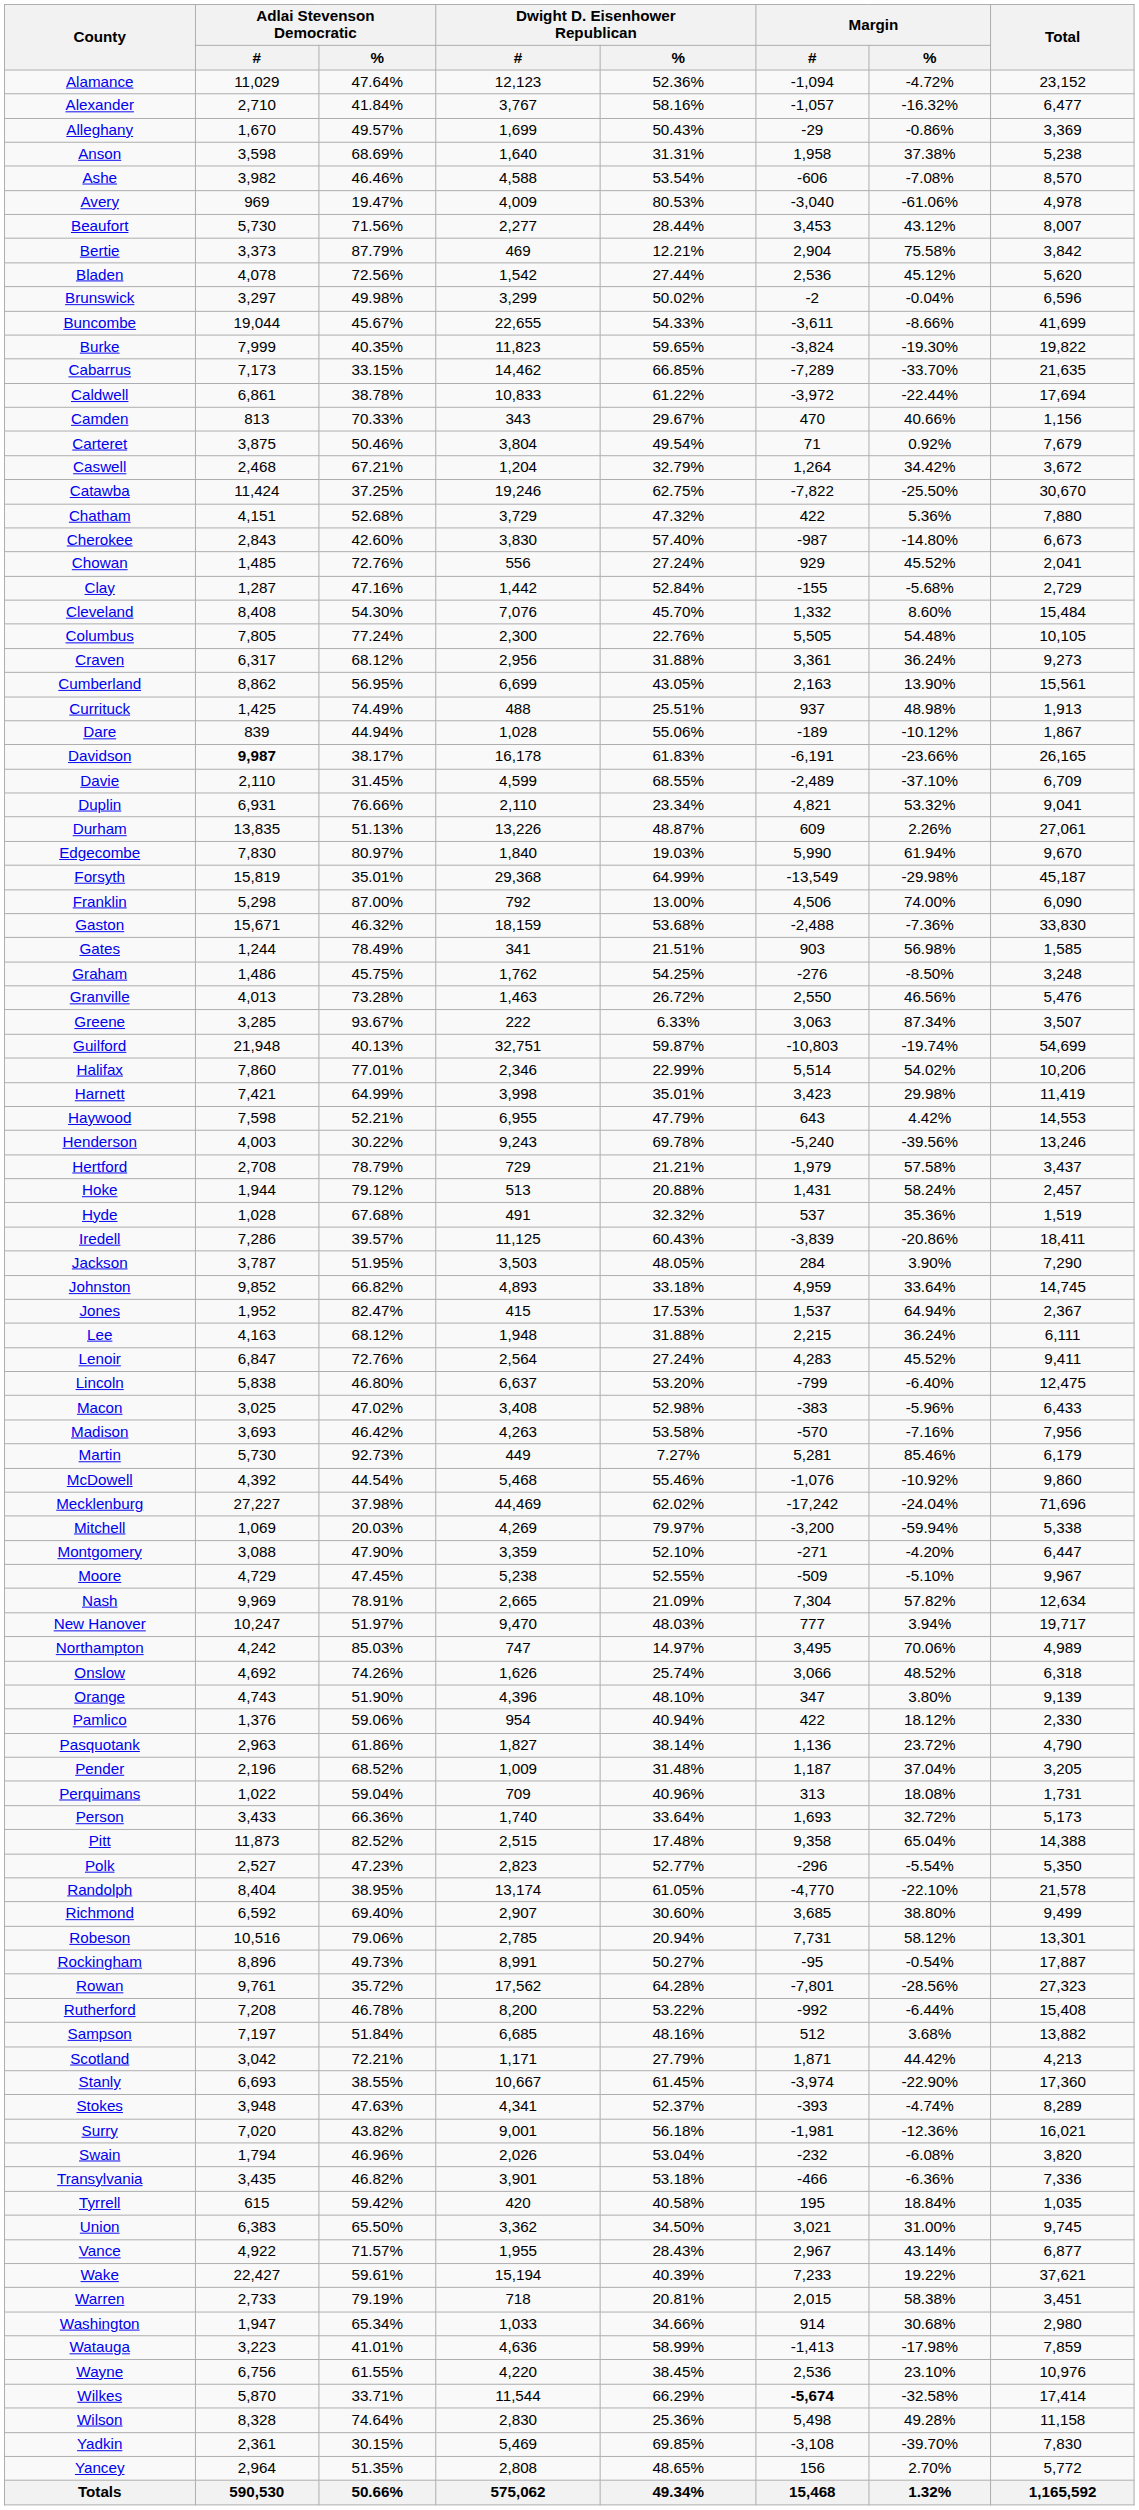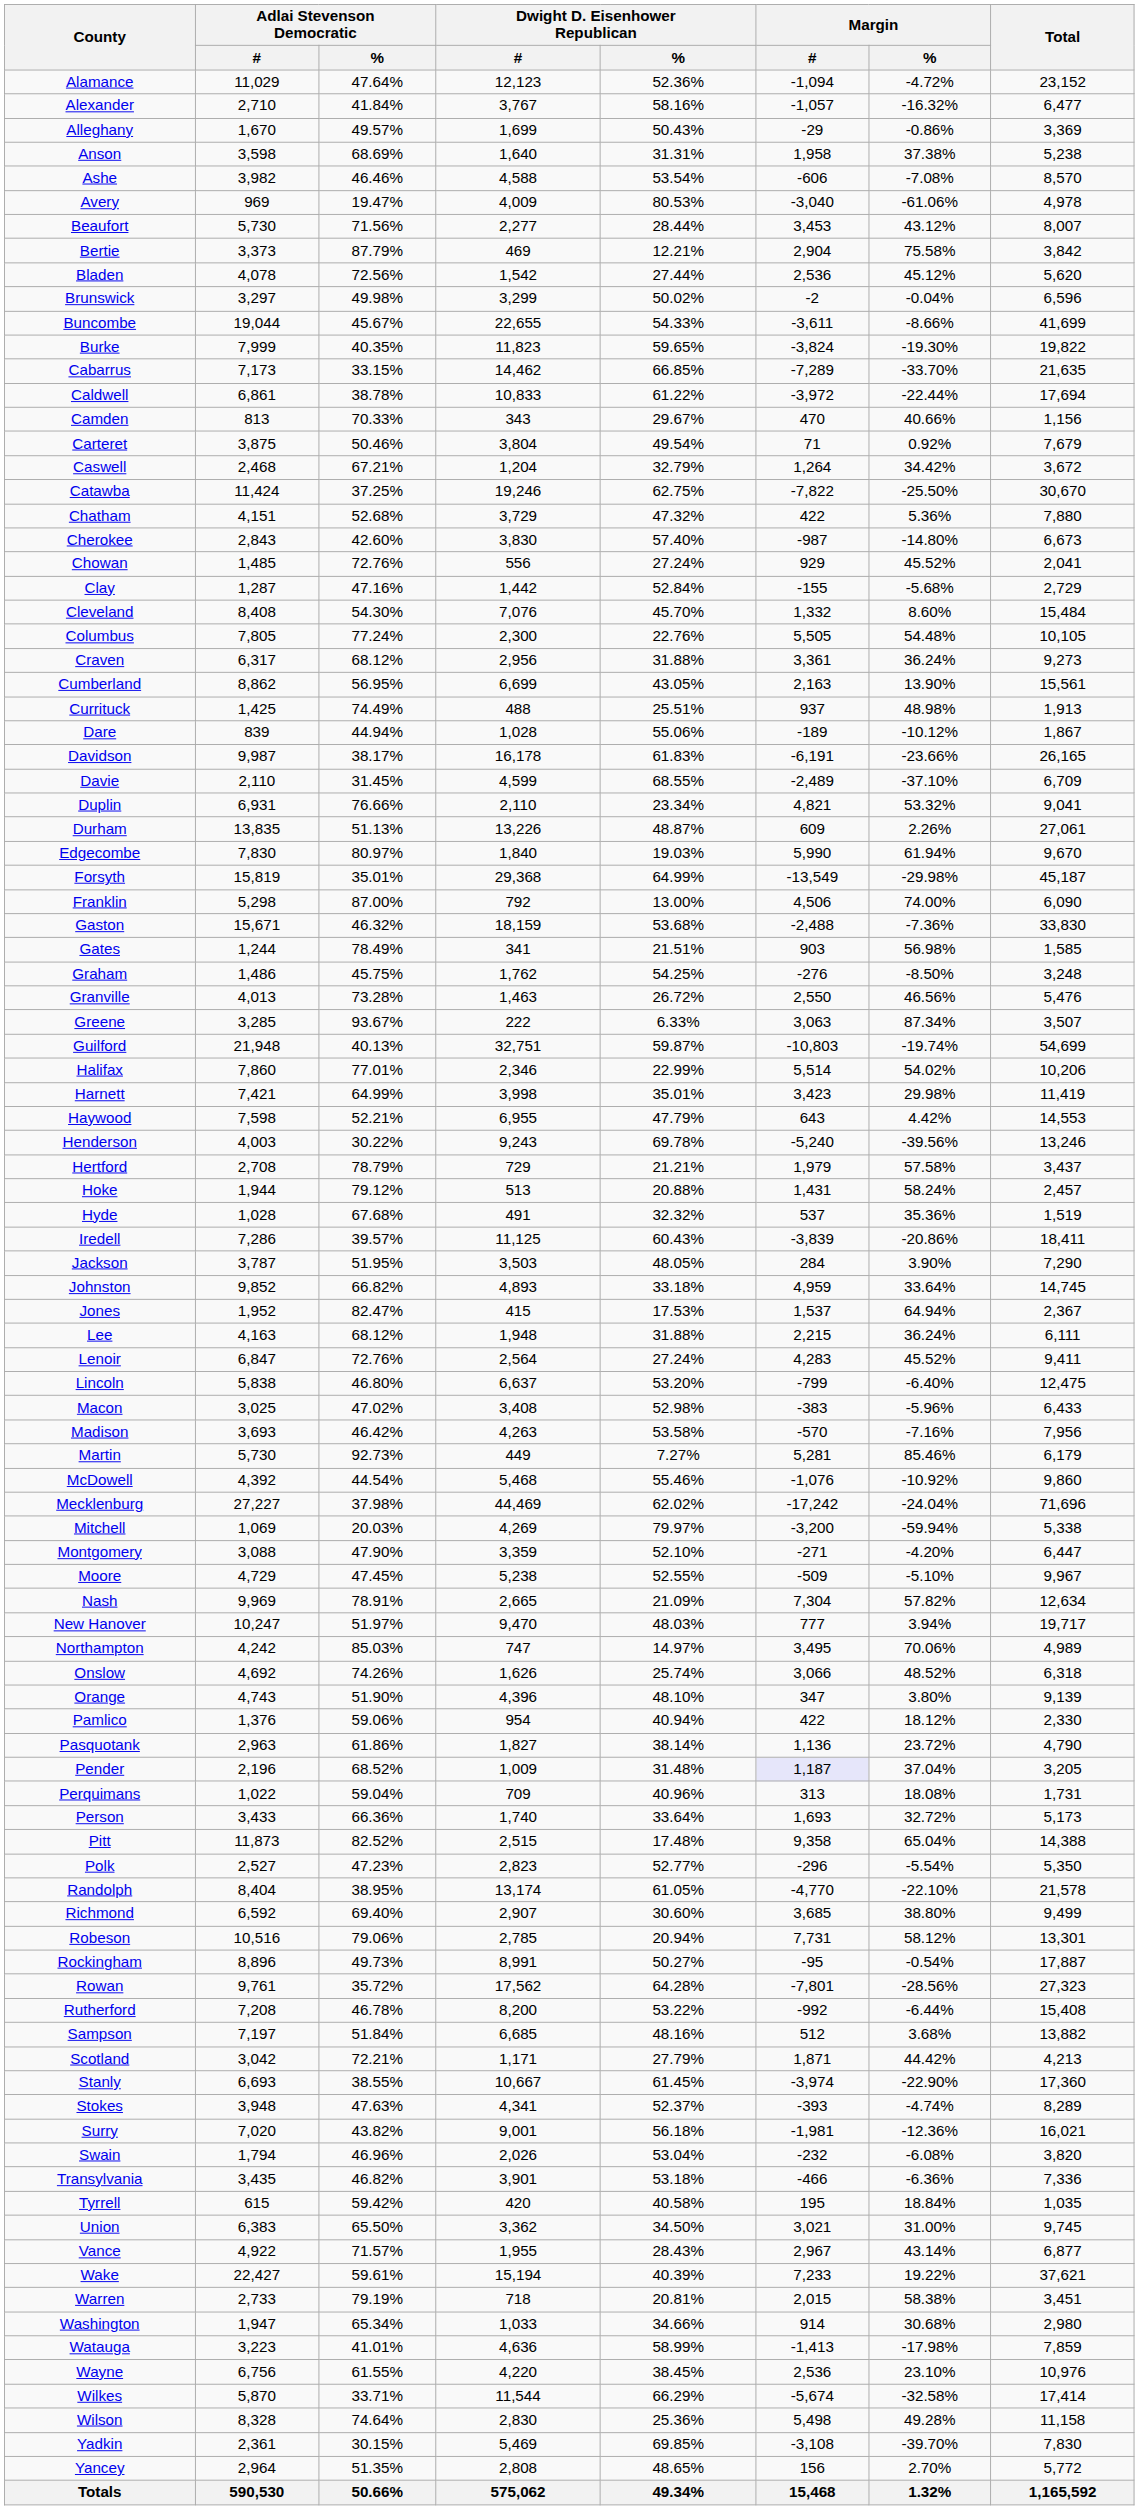(257, 756) bold -> (257, 756) normal
(812, 1769) no background -> (812, 1769) lavender background
(812, 2396) bold -> (812, 2396) normal
